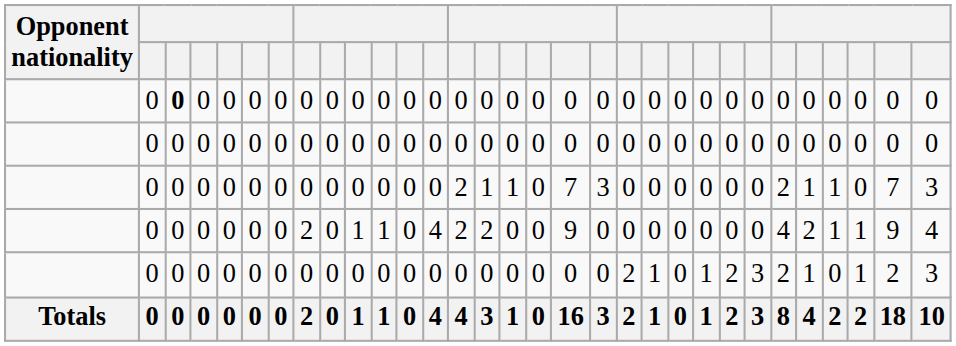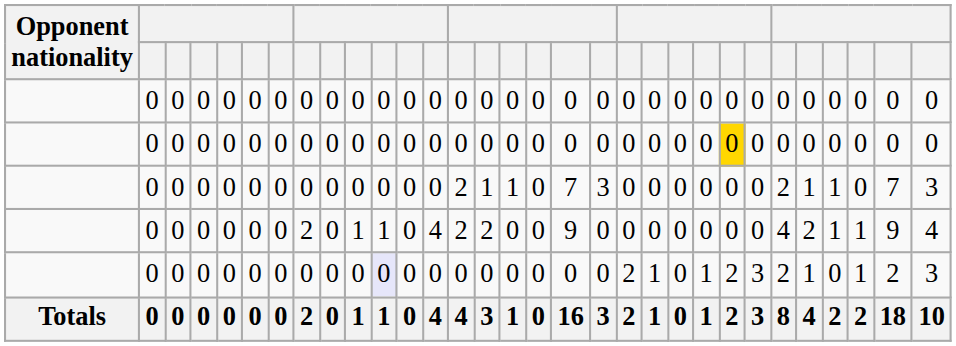(178, 100) bold -> (178, 100) normal
(732, 143) no background -> (732, 143) gold background
(384, 274) no background -> (384, 274) lavender background
